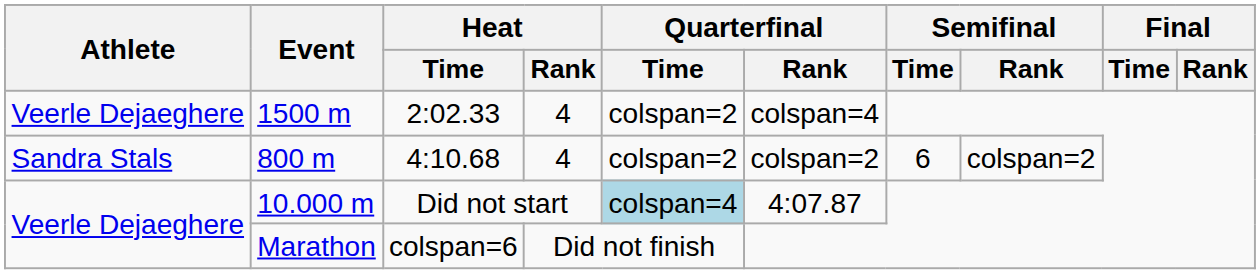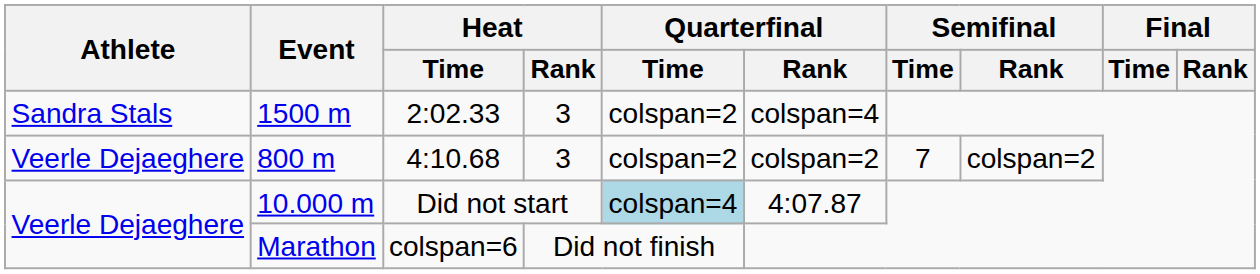(128, 114) Veerle Dejaeghere -> (92, 114) Sandra Stals
(563, 114) 4 -> (563, 114) 3
(92, 158) Sandra Stals -> (128, 158) Veerle Dejaeghere
(563, 158) 4 -> (563, 158) 3
(923, 158) 6 -> (923, 158) 7
